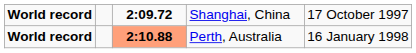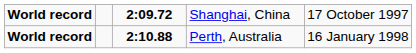(149, 36) lightsalmon background -> (149, 36) no background
